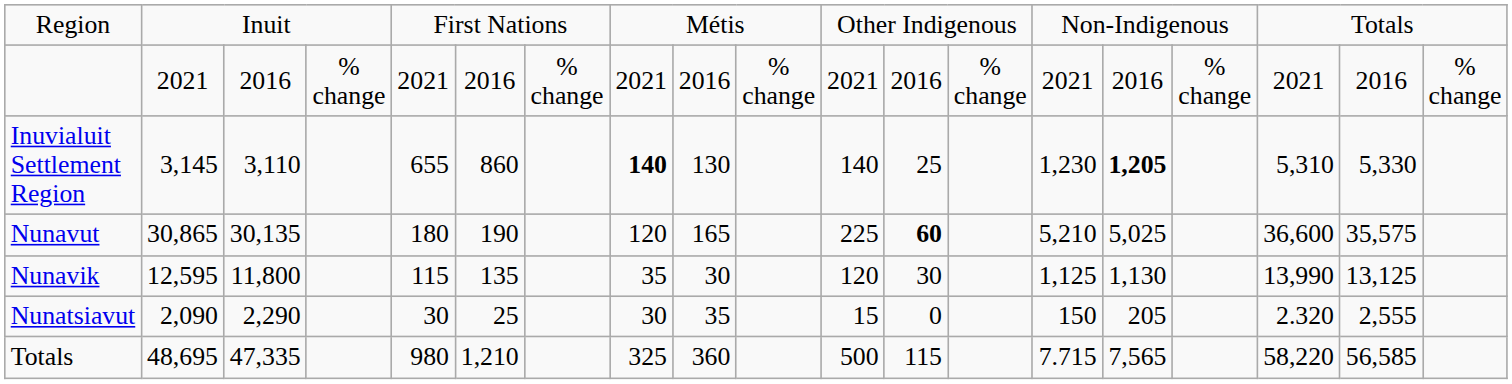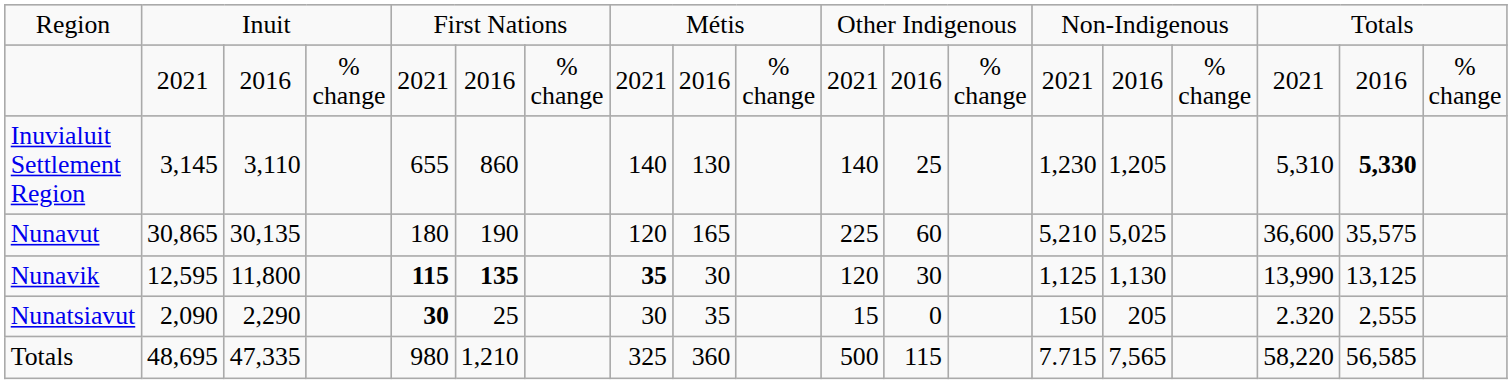(648, 164) bold -> (648, 164) normal
(1137, 164) bold -> (1137, 164) normal
(1388, 164) normal -> (1388, 164) bold
(929, 234) bold -> (929, 234) normal
(430, 275) normal -> (430, 275) bold
(499, 275) normal -> (499, 275) bold
(654, 275) normal -> (654, 275) bold
(436, 316) normal -> (436, 316) bold
